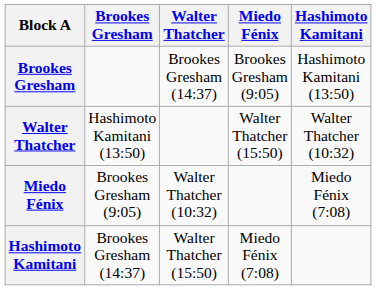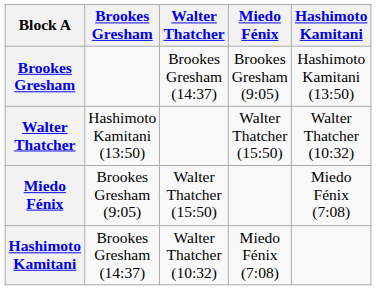(194, 195) Walter Thatcher (10:32) -> (194, 195) Walter Thatcher (15:50)
(194, 254) Walter Thatcher (15:50) -> (194, 254) Walter Thatcher (10:32)
